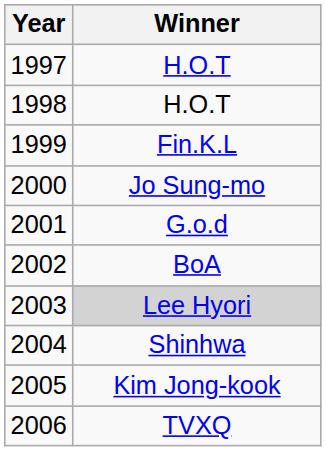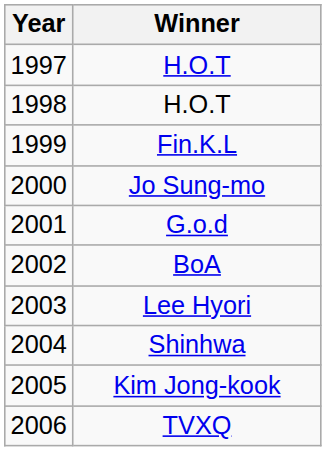(197, 305) lightgrey background -> (197, 305) no background
